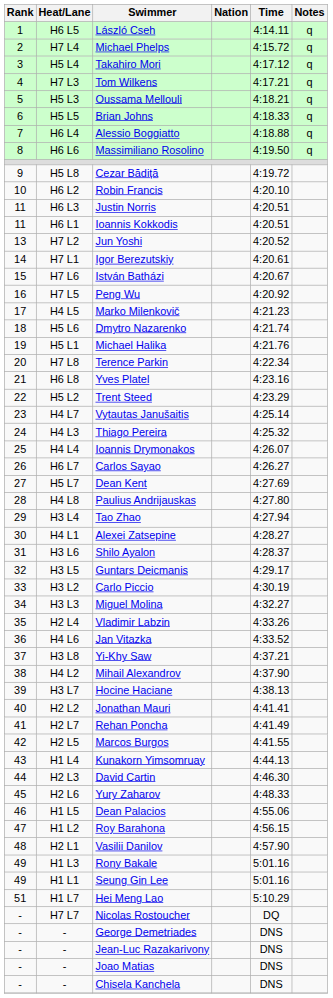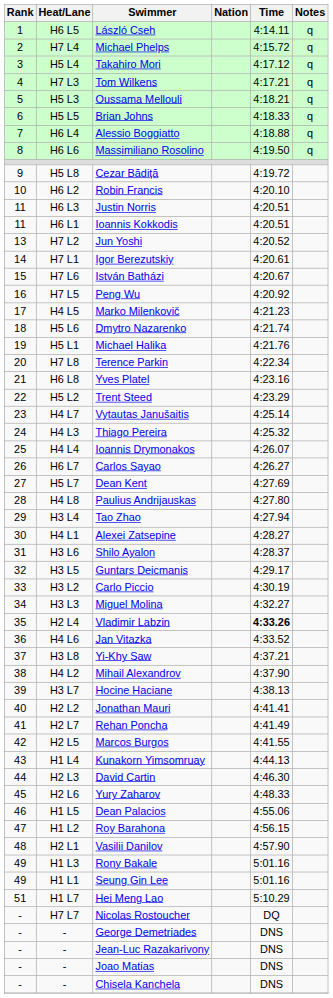(271, 622) normal -> (272, 622) bold
